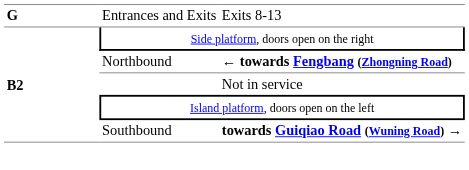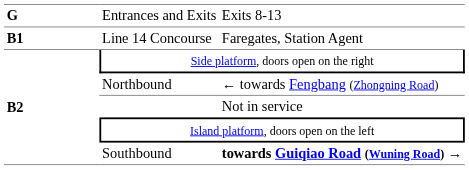+ row: (157, 38)
(337, 61) bold -> (330, 84) normal
